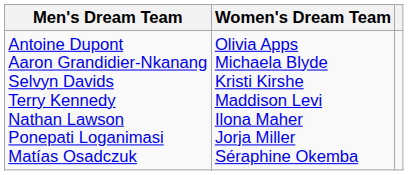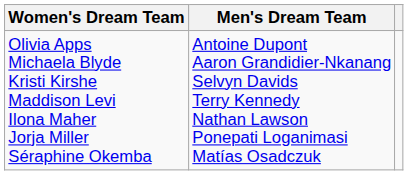columns swapped: (108, 17) <-> (303, 17)
